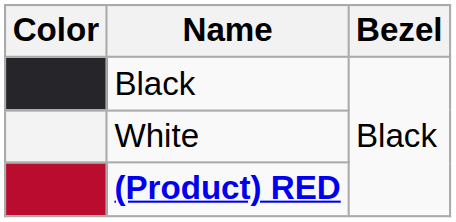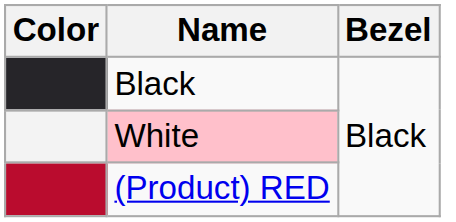(157, 135) no background -> (157, 135) pink background
(228, 188) bold -> (222, 188) normal
